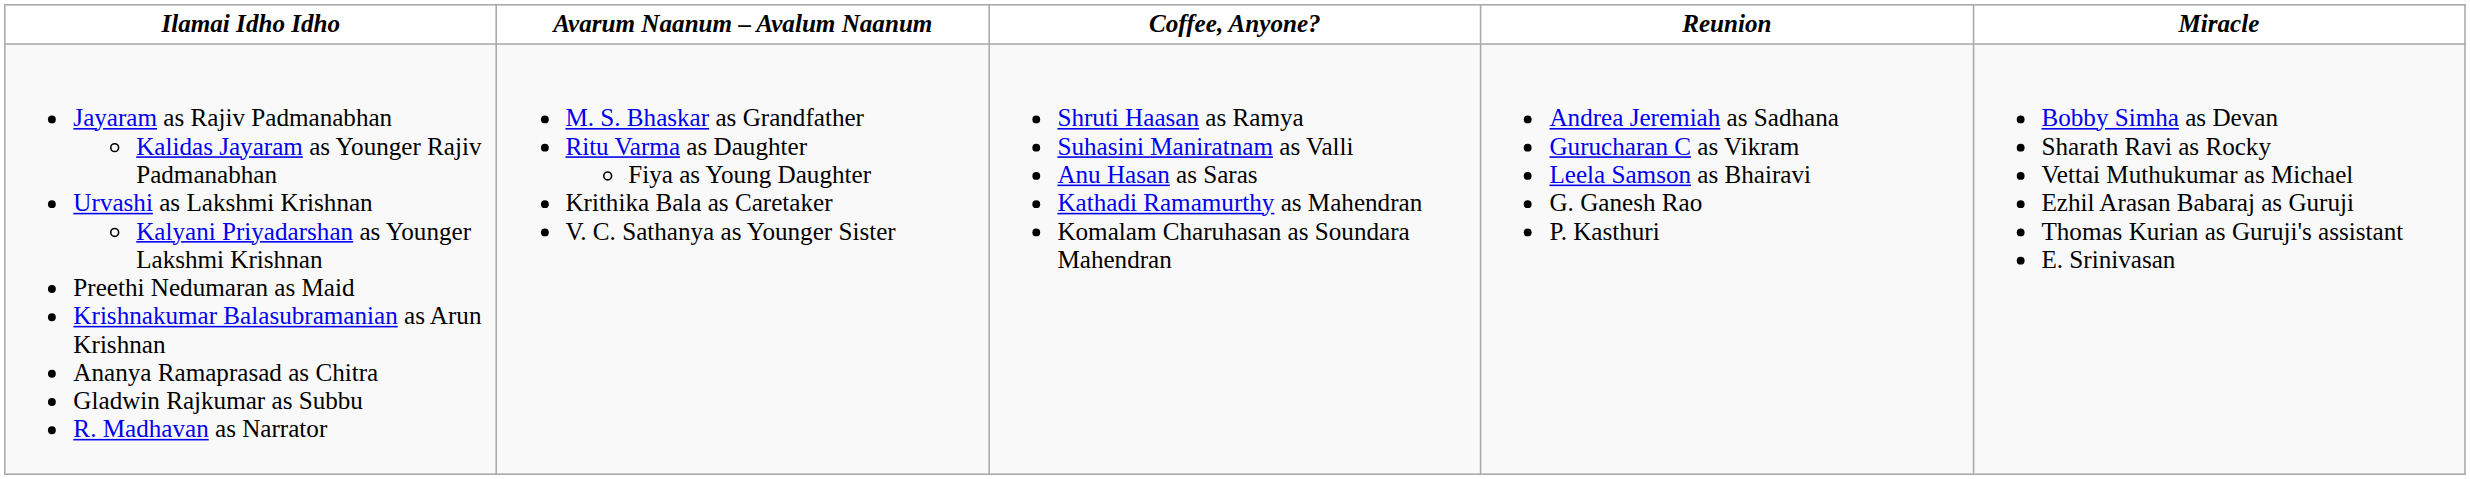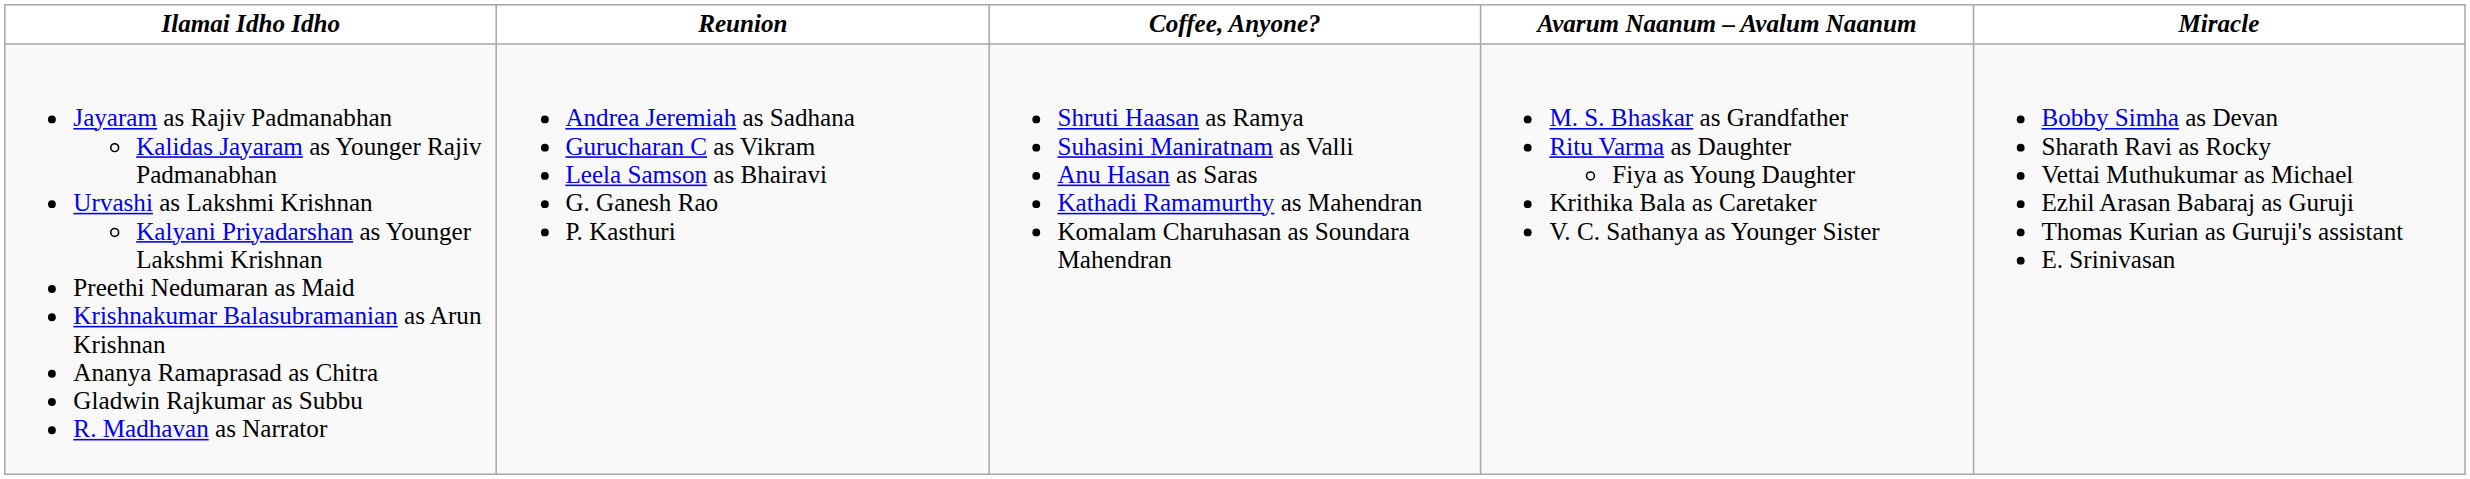columns swapped: (743, 24) <-> (1727, 24)
